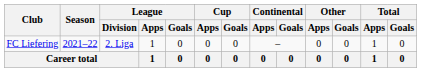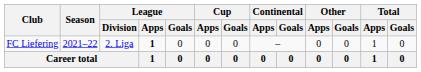(152, 43) normal -> (152, 43) bold
